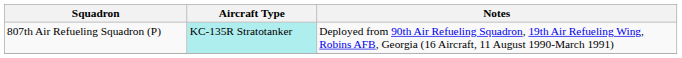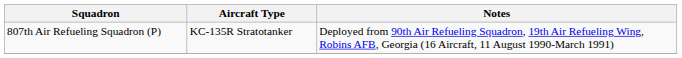(241, 31) paleturquoise background -> (241, 31) no background
